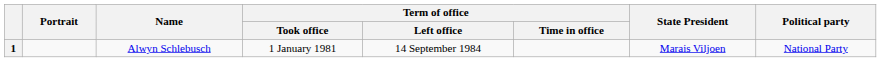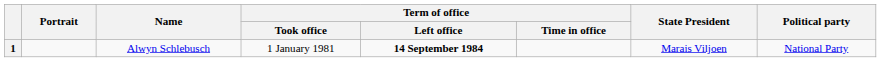(438, 48) normal -> (438, 48) bold
